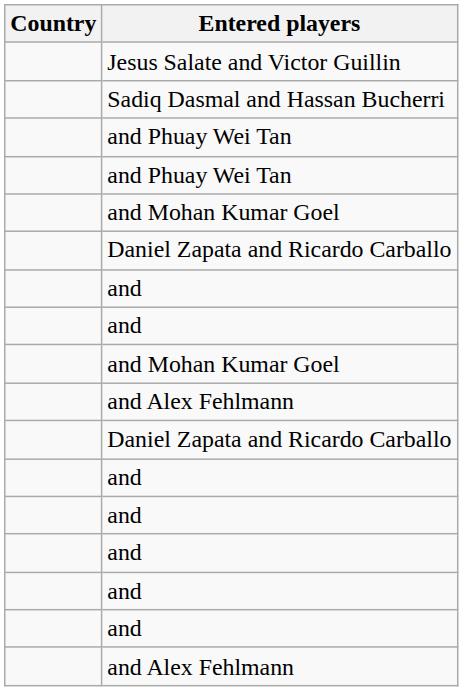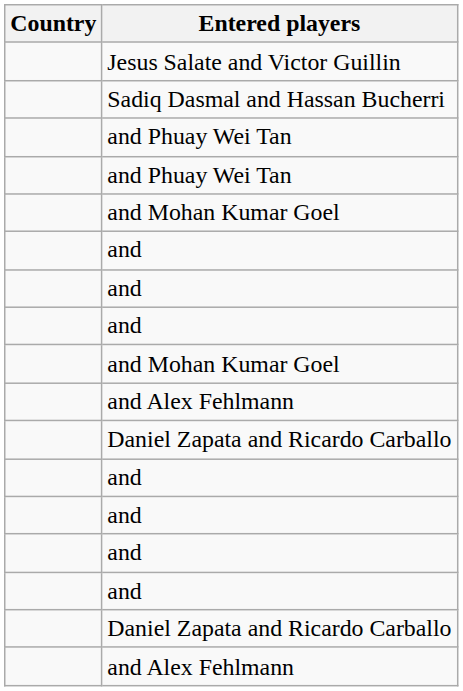(279, 250) Daniel Zapata and Ricardo Carballo -> (125, 250) and
(125, 628) and -> (279, 628) Daniel Zapata and Ricardo Carballo
